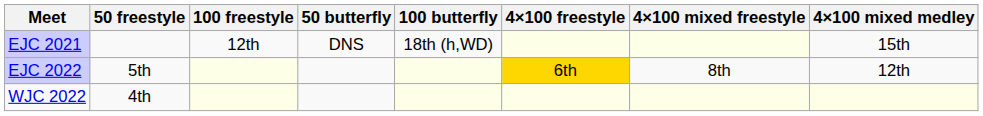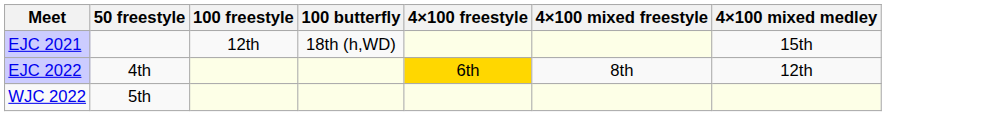- column: (346, 17)
(140, 70) 5th -> (140, 70) 4th
(140, 96) 4th -> (140, 96) 5th
